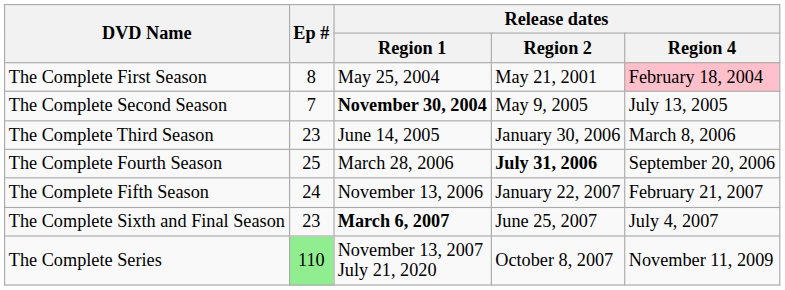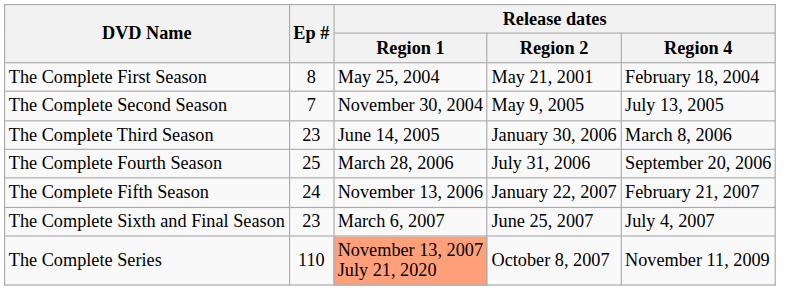(696, 76) pink background -> (692, 76) no background
(412, 105) bold -> (410, 105) normal
(546, 163) bold -> (541, 163) normal
(394, 221) bold -> (391, 221) normal
(311, 260) lightgreen background -> (311, 260) no background
(410, 260) no background -> (410, 260) lightsalmon background
